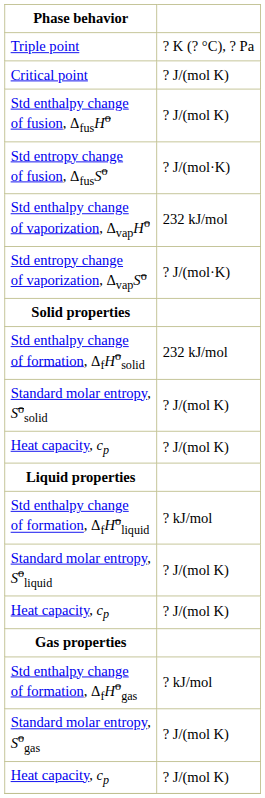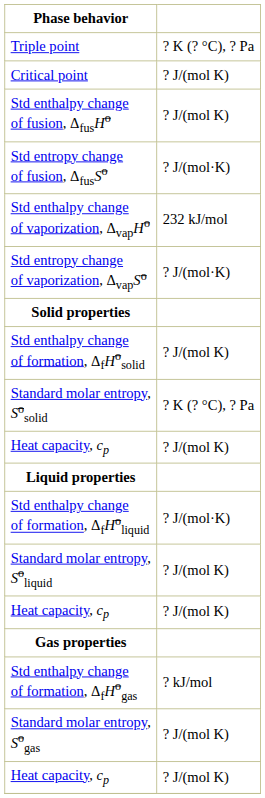(195, 352) 232 kJ/mol -> (196, 352) ? J/(mol K)
(196, 405) ? J/(mol K) -> (208, 405) ? K (? °C), ? Pa
(188, 517) ? kJ/mol -> (196, 517) ? J/(mol·K)
